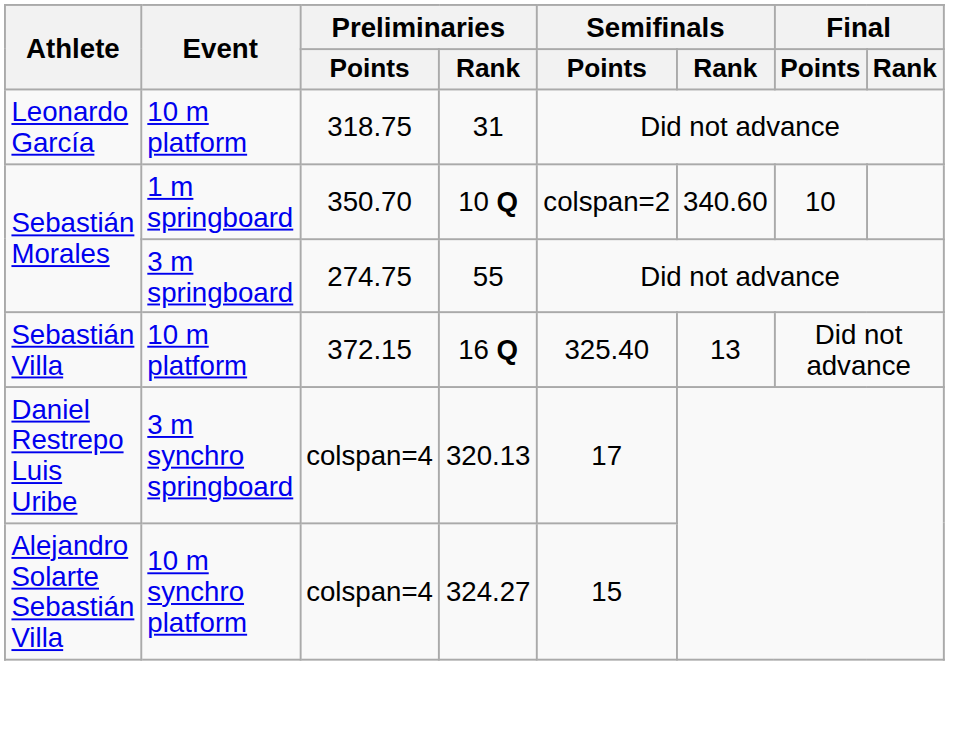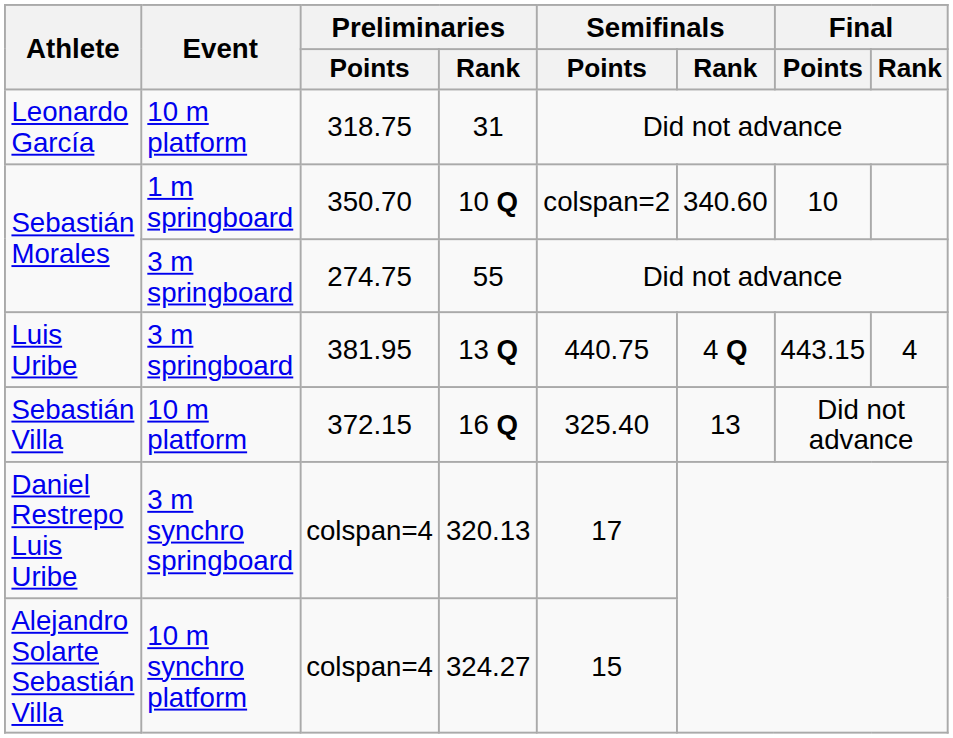+ row: (488, 351)
